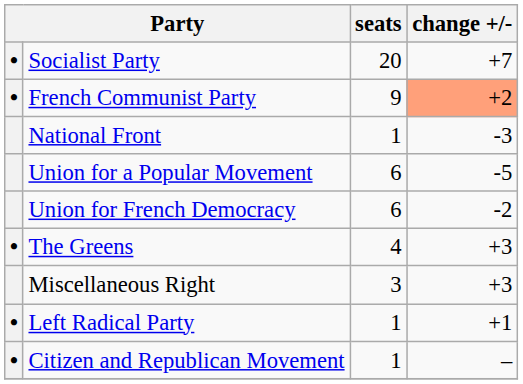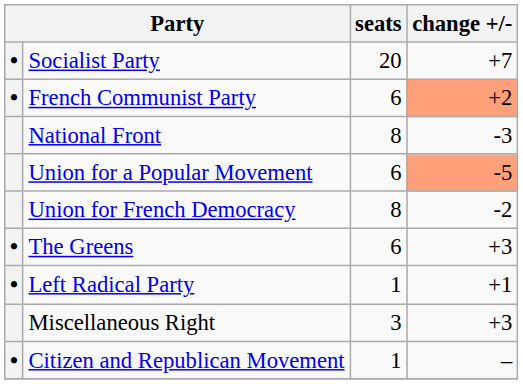(396, 98) 9 -> (396, 98) 6
(396, 135) 1 -> (396, 135) 8
(503, 172) no background -> (503, 172) lightsalmon background
(396, 210) 6 -> (396, 210) 8
(396, 247) 4 -> (396, 247) 6
rows swapped: (111, 322) <-> (122, 284)
